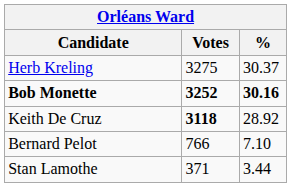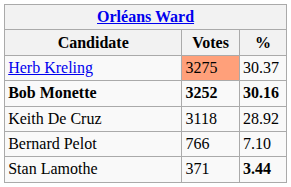(202, 67) no background -> (202, 67) lightsalmon background
(201, 118) bold -> (201, 118) normal
(257, 169) normal -> (257, 169) bold
